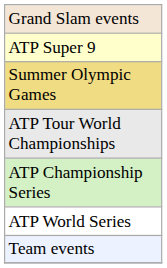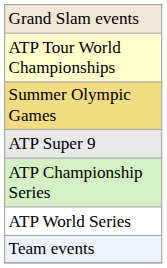(52, 47) ATP Super 9 -> (65, 57) ATP Tour World Championships
(65, 134) ATP Tour World Championships -> (52, 144) ATP Super 9
